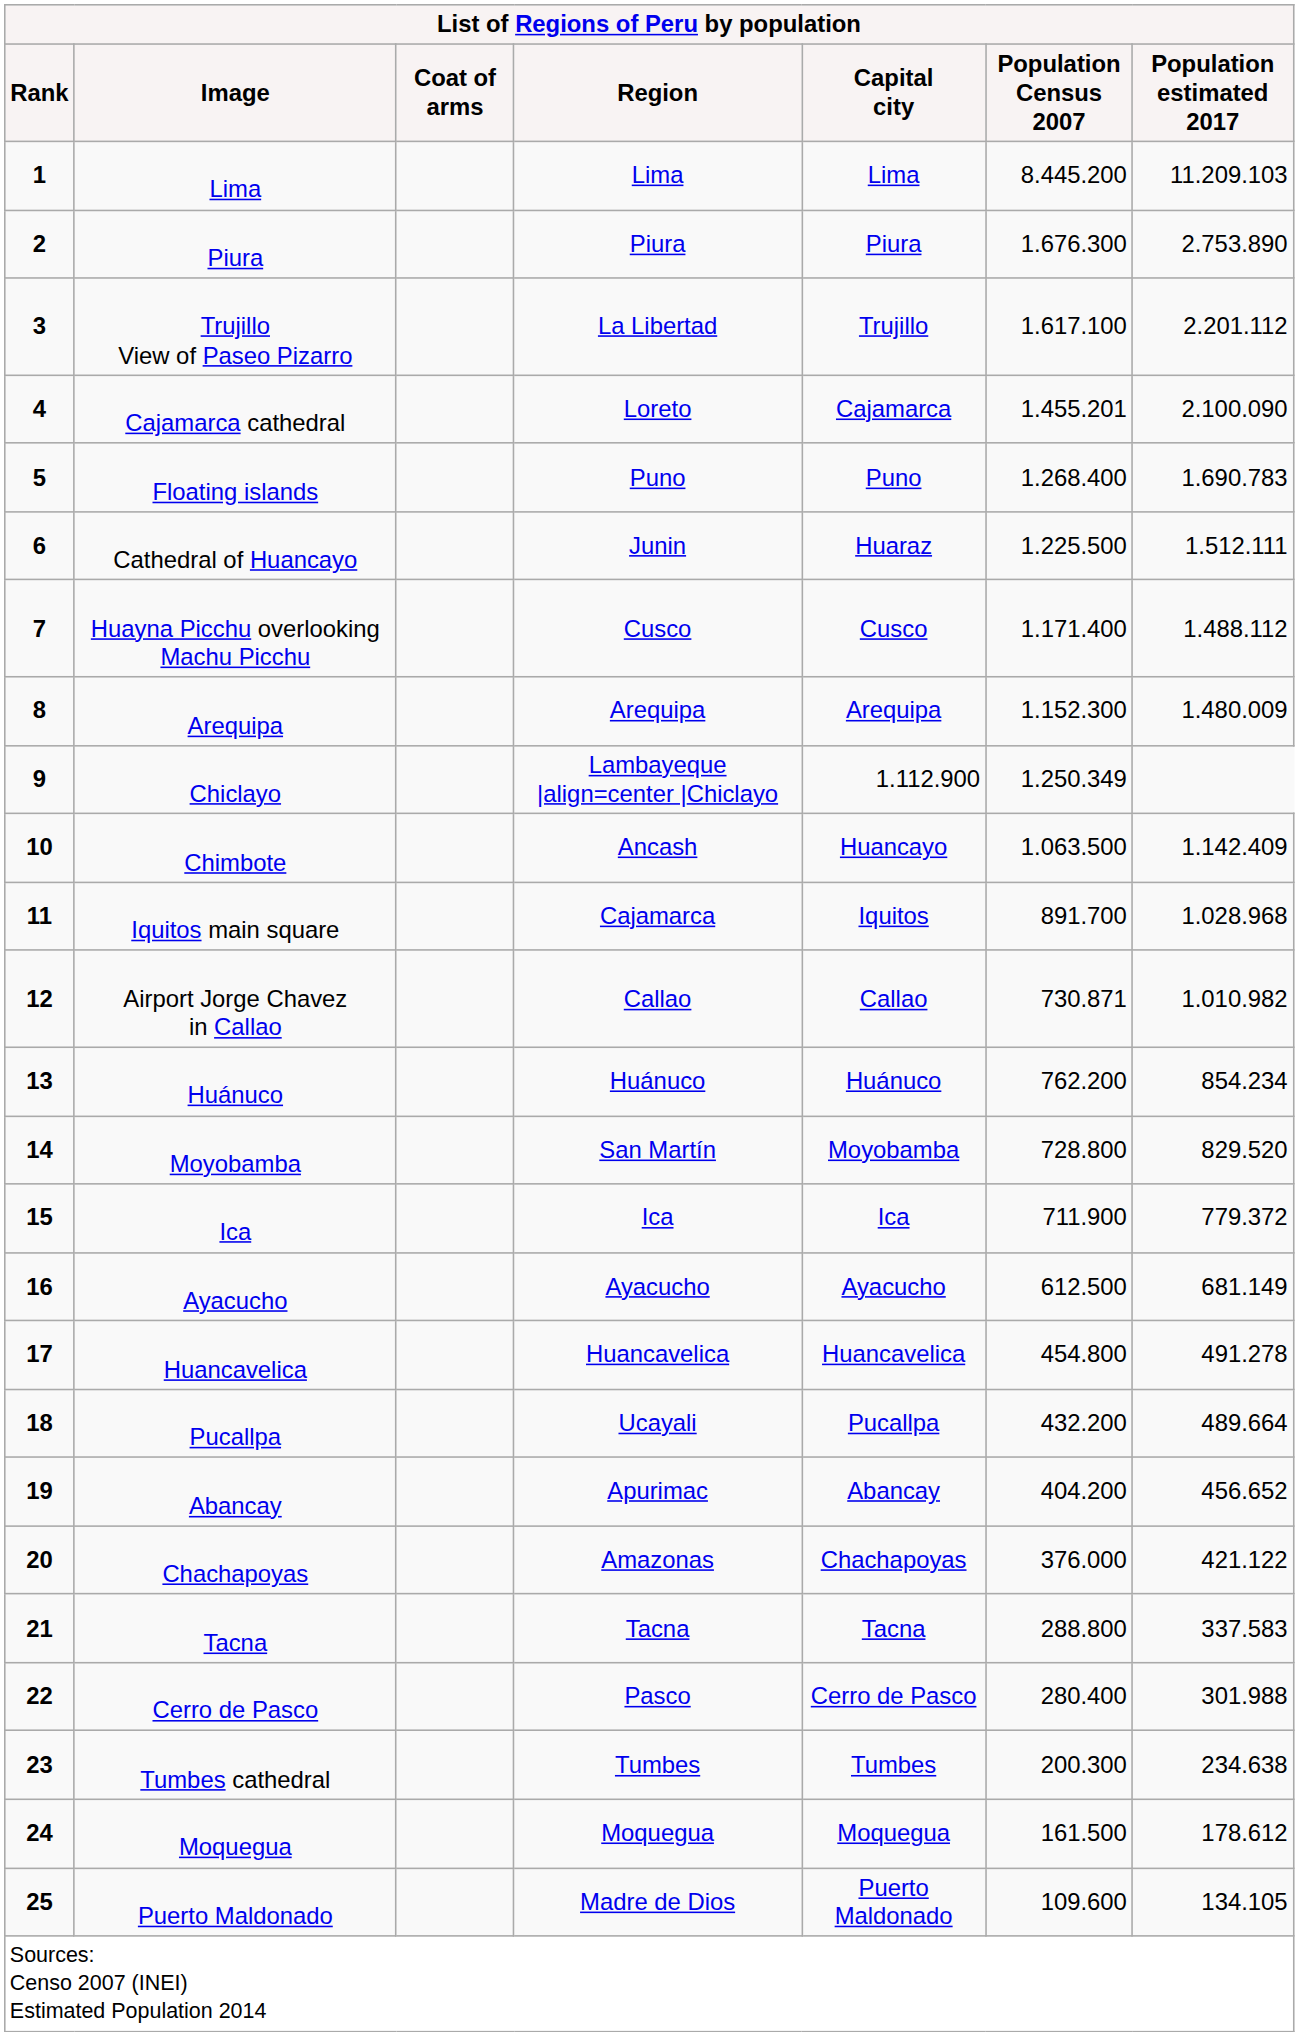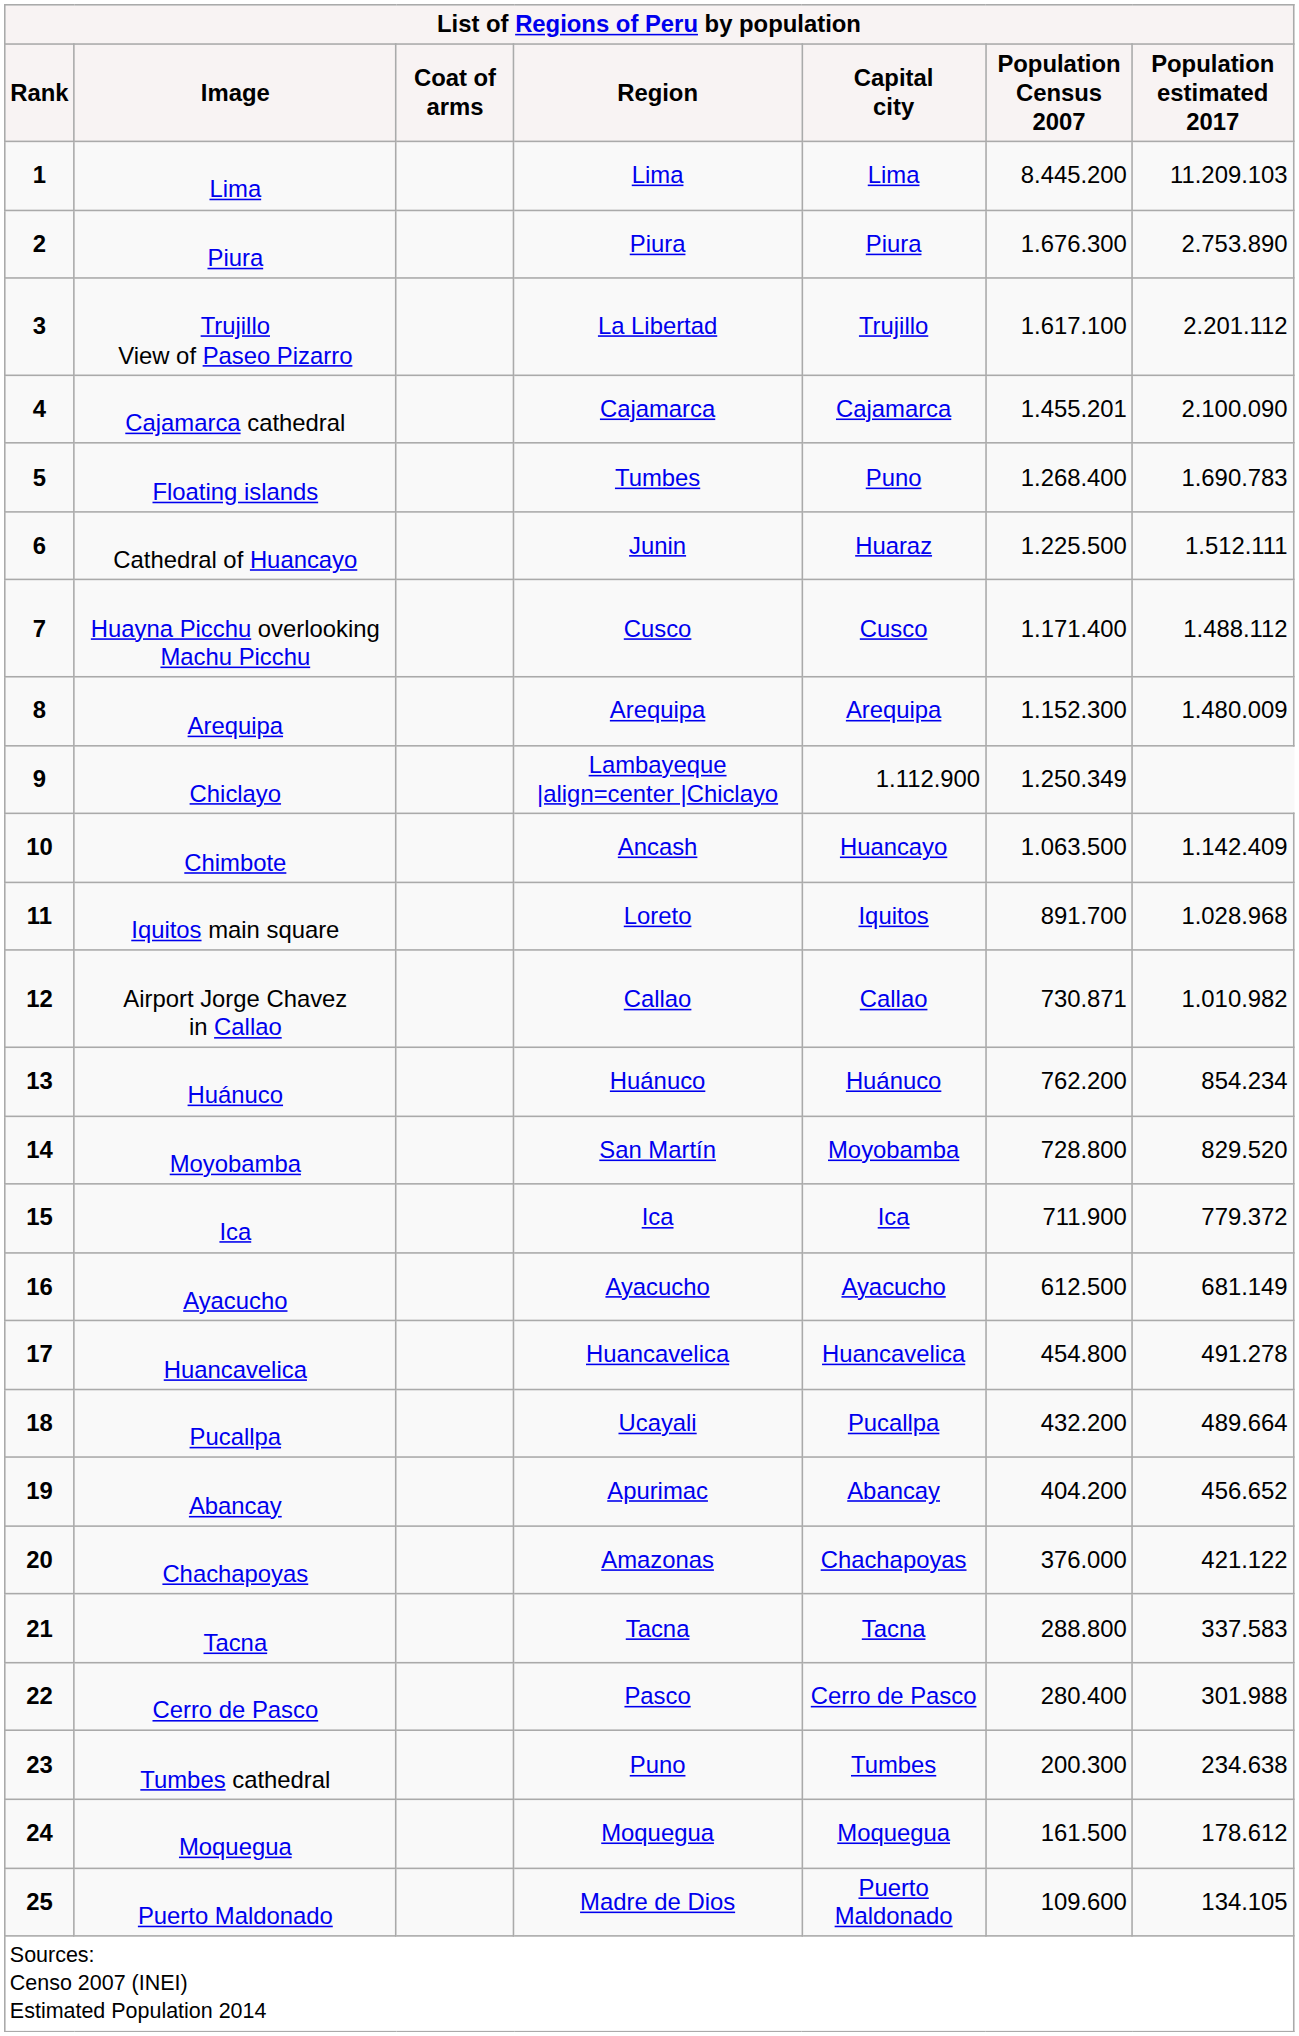(658, 409) Loreto -> (658, 409) Cajamarca
(658, 477) Puno -> (658, 477) Tumbes
(658, 916) Cajamarca -> (658, 916) Loreto
(658, 1764) Tumbes -> (658, 1764) Puno
